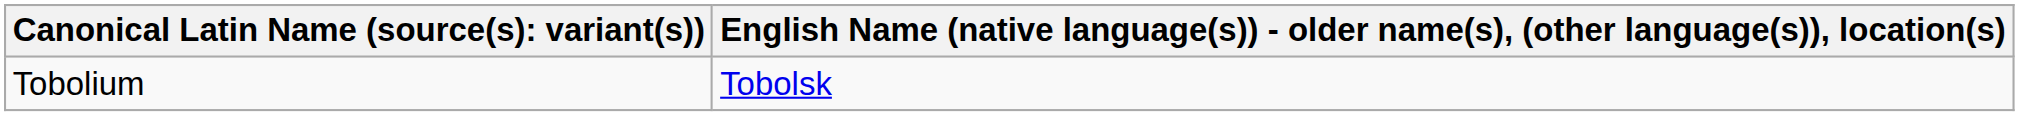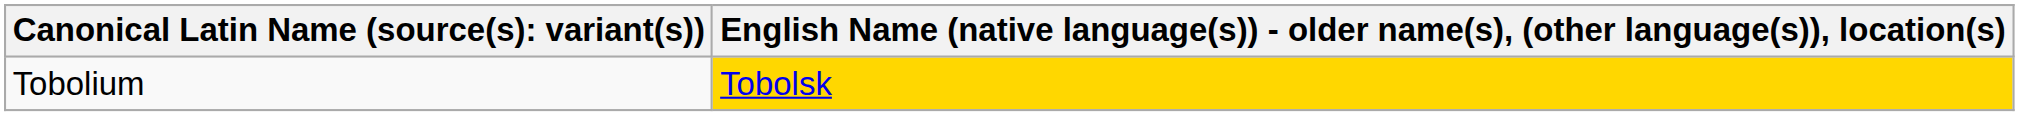(776, 82) no background -> (776, 82) gold background
